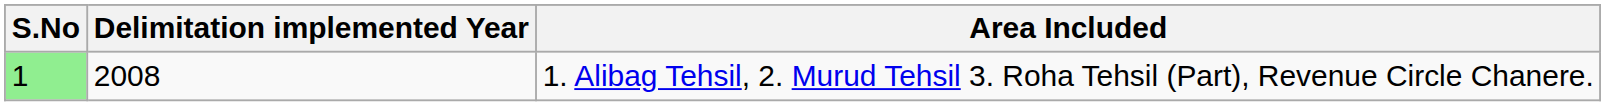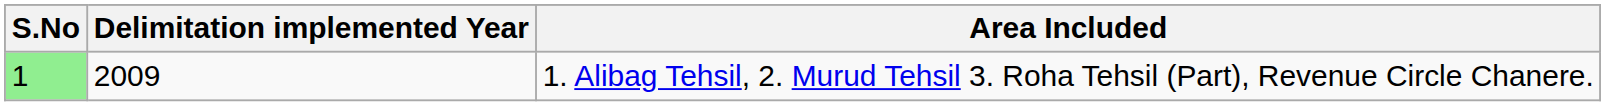(127, 75) 2008 -> (127, 75) 2009
